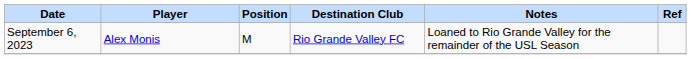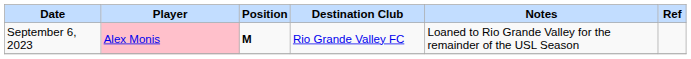(132, 38) no background -> (132, 38) pink background
(247, 38) normal -> (247, 38) bold
